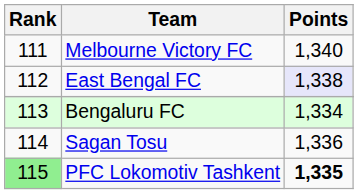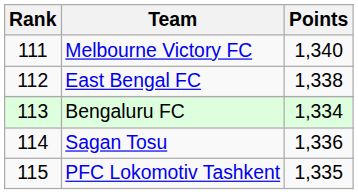(319, 81) lavender background -> (319, 81) no background
(33, 173) lightgreen background -> (33, 173) no background
(319, 173) bold -> (319, 173) normal
